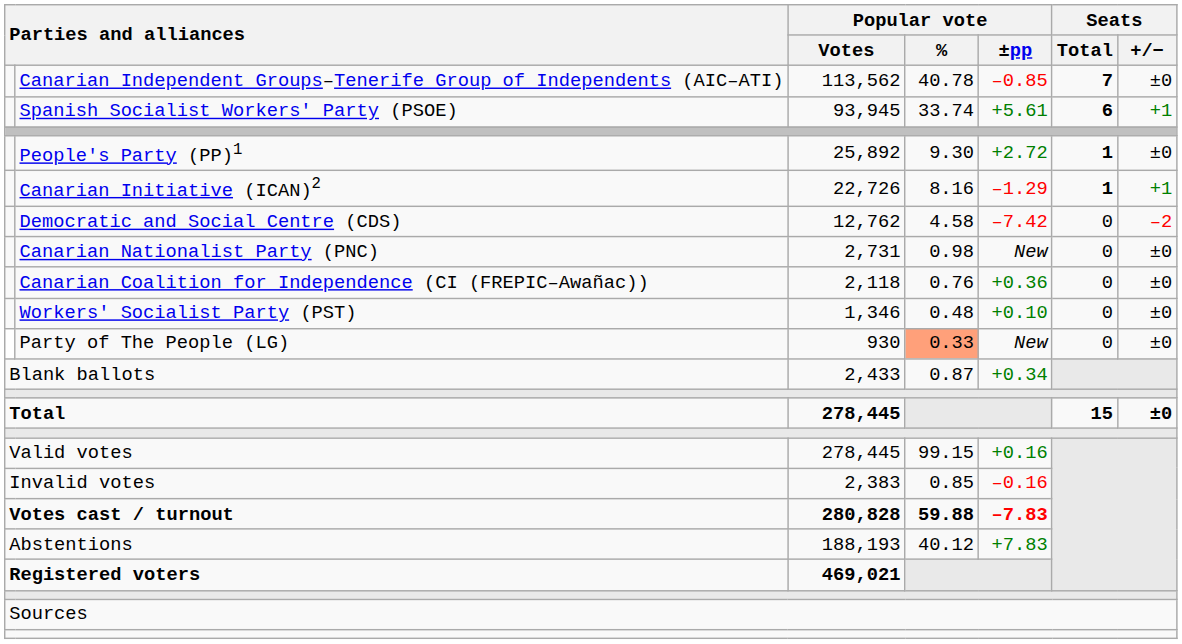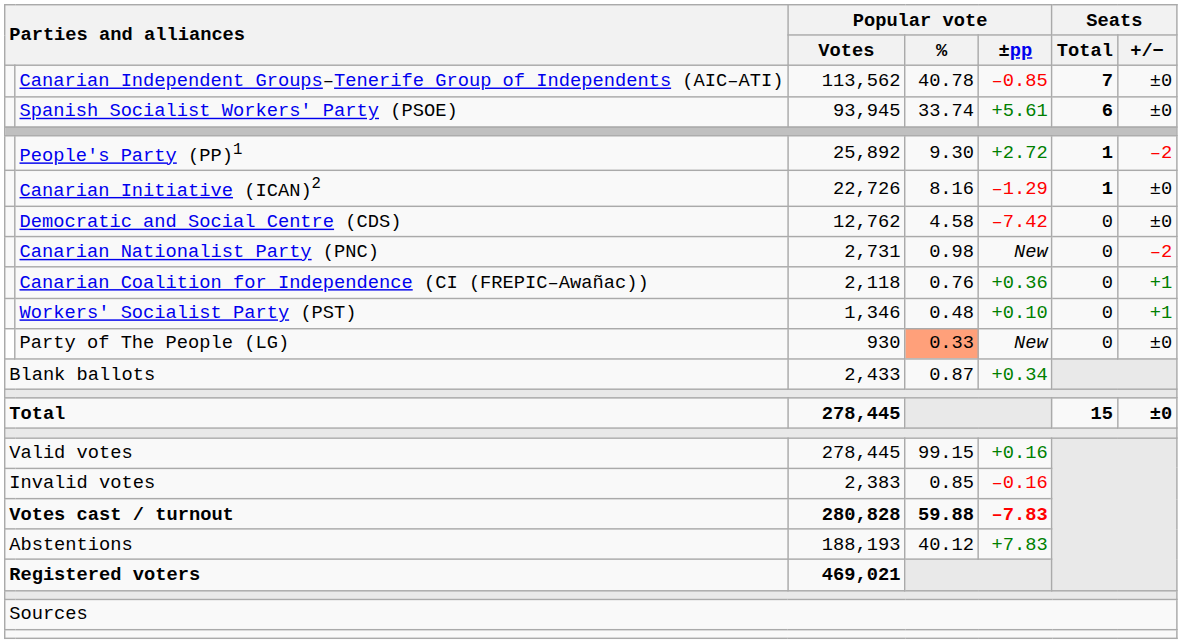(1161, 112) +1 -> (1161, 112) ±0
(1161, 153) ±0 -> (1161, 153) –2
(1161, 189) +1 -> (1161, 189) ±0
(1161, 222) –2 -> (1161, 222) ±0
(1161, 252) ±0 -> (1161, 252) –2
(1161, 283) ±0 -> (1161, 283) +1
(1161, 313) ±0 -> (1161, 313) +1
